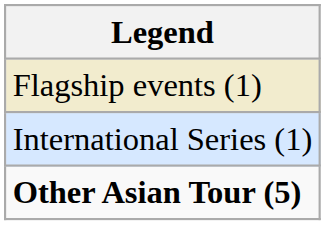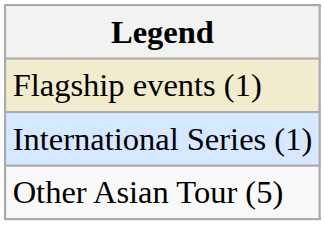(157, 192) bold -> (148, 192) normal
